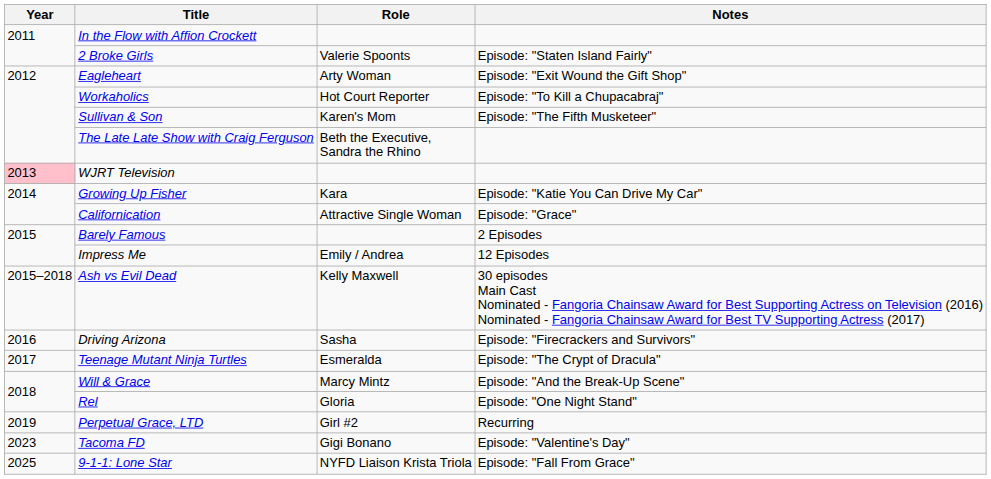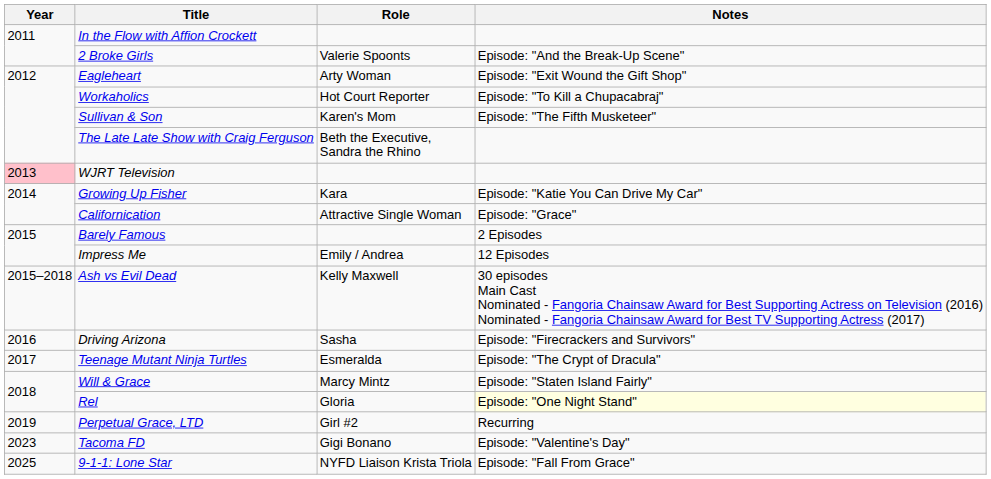(565, 55) Episode: "Staten Island Fairly" -> (581, 55) Episode: "And the Break-Up Scene"
(581, 381) Episode: "And the Break-Up Scene" -> (565, 381) Episode: "Staten Island Fairly"
(557, 401) no background -> (557, 401) lightyellow background
